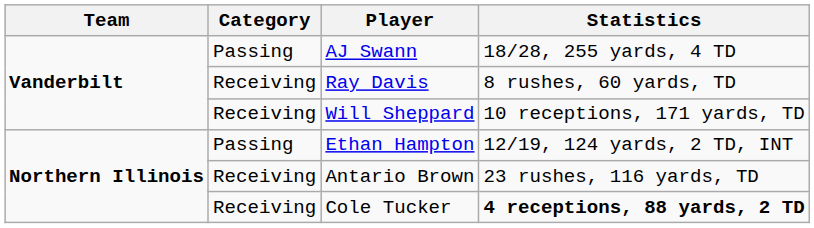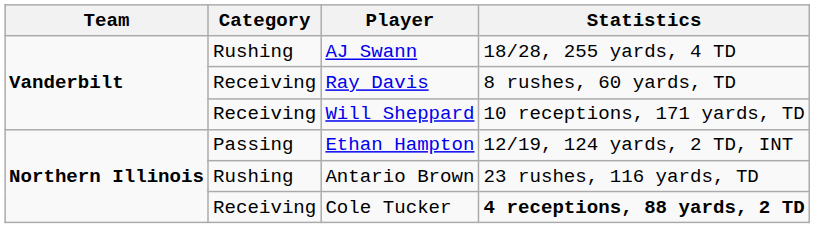(253, 52) Passing -> (253, 52) Rushing
(265, 176) Receiving -> (253, 176) Rushing
